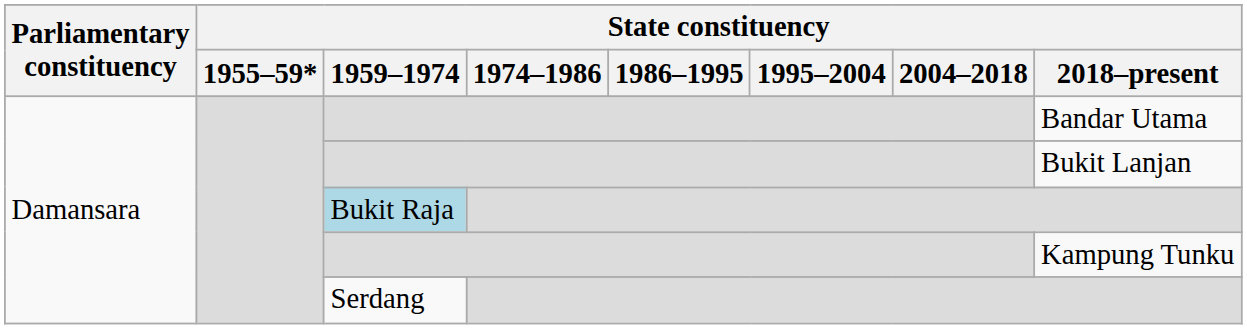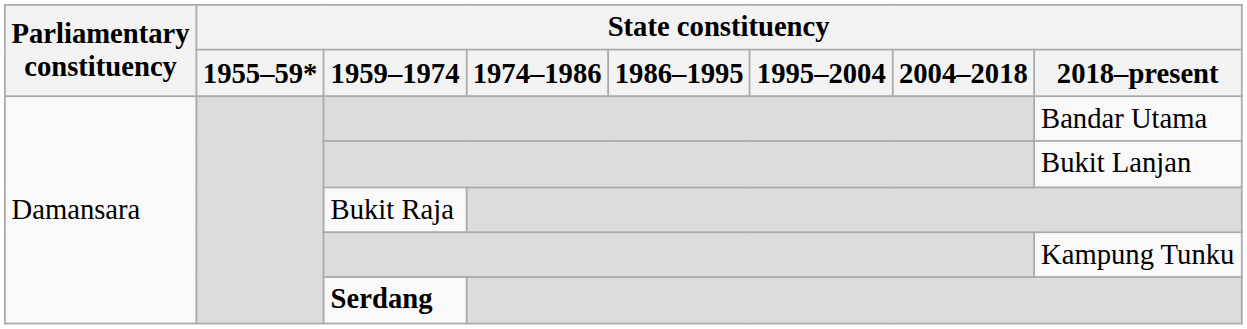(392, 208) lightblue background -> (392, 208) no background
(378, 299) normal -> (382, 299) bold
